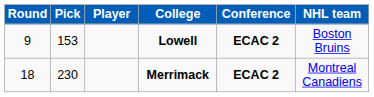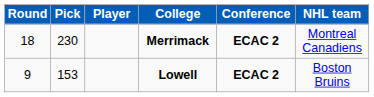rows swapped: (178, 41) <-> (178, 75)
